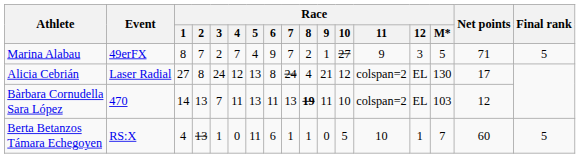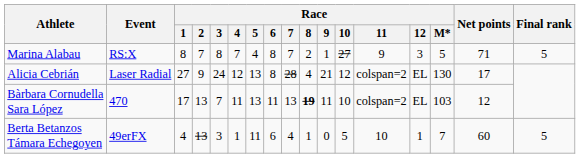(128, 54) 49erFX -> (123, 54) RS:X
(219, 54) 2 -> (219, 54) 8
(273, 54) 9 -> (273, 54) 8
(201, 74) 8 -> (201, 74) 9
(291, 74) 24 -> (291, 74) 28
(183, 101) 14 -> (183, 101) 17
(123, 136) RS:X -> (128, 136) 49erFX
(219, 136) 1 -> (219, 136) 3
(237, 136) 0 -> (237, 136) 1
(291, 136) 1 -> (291, 136) 4
